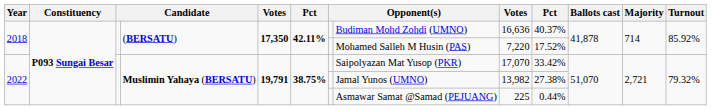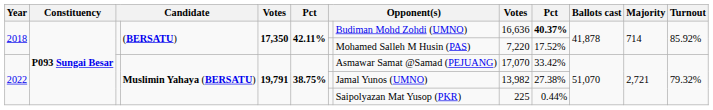(550, 29) normal -> (551, 29) bold
(398, 63) Saipolyazan Mat Yusop (PKR) -> (416, 63) Asmawar Samat @Samad (PEJUANG)
(416, 96) Asmawar Samat @Samad (PEJUANG) -> (398, 96) Saipolyazan Mat Yusop (PKR)
